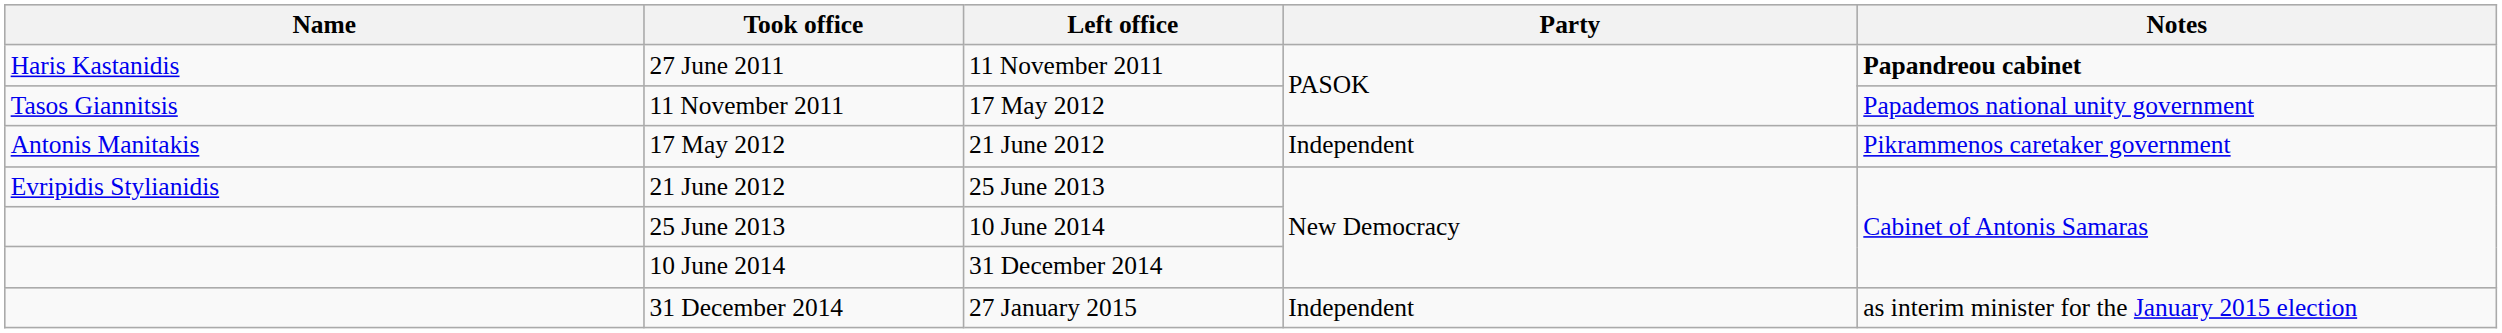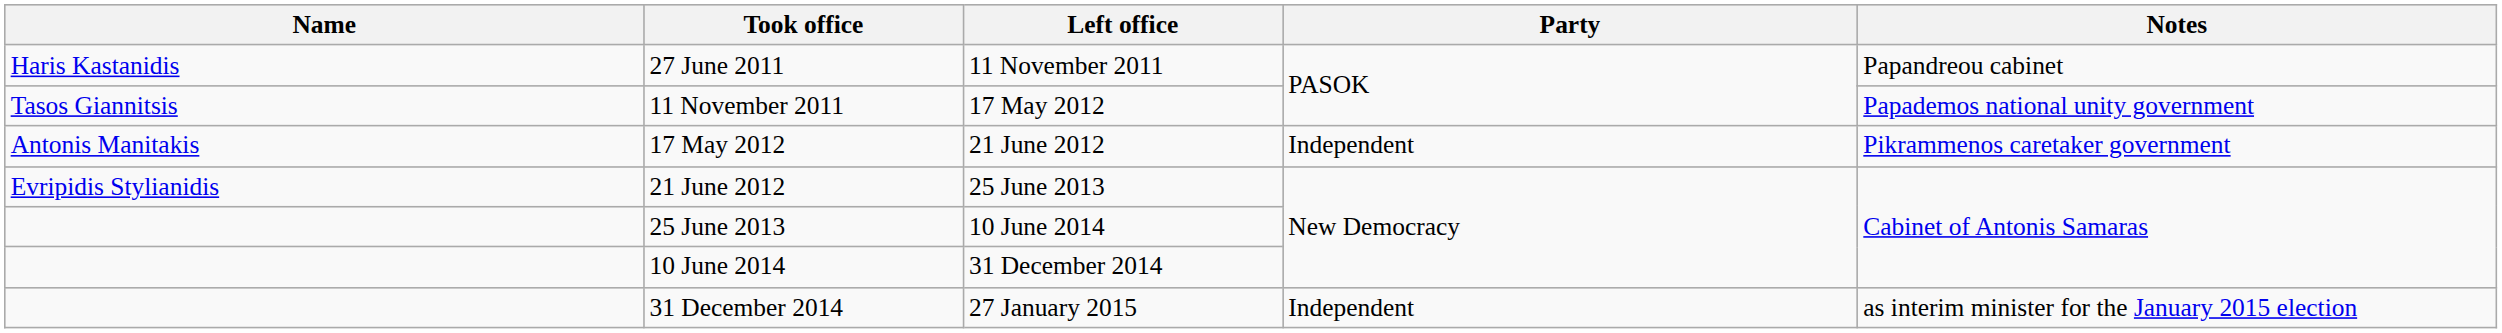(1972, 65) bold -> (1963, 65) normal
